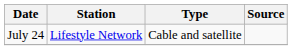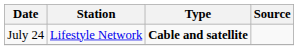(195, 34) normal -> (198, 34) bold
